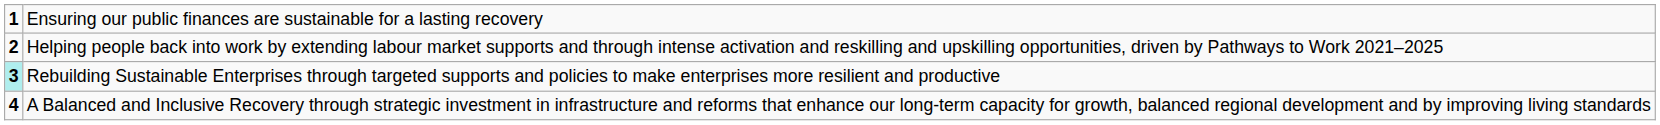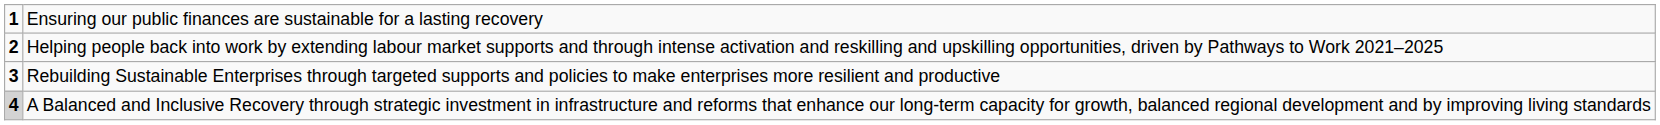(14, 75) paleturquoise background -> (14, 75) no background
(14, 104) no background -> (14, 104) lightgrey background
